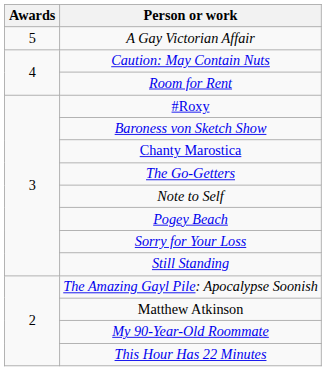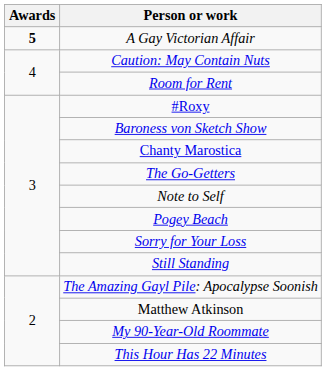(32, 38) normal -> (32, 38) bold
